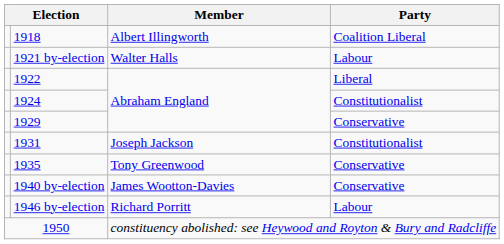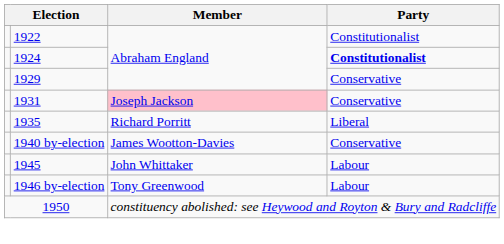- row: (27, 36)
- row: (59, 57)
(353, 79) Liberal -> (375, 36) Constitutionalist
(378, 100) normal -> (378, 57) bold
(152, 143) no background -> (152, 100) pink background
(378, 143) Constitutionalist -> (366, 100) Conservative
(157, 164) Tony Greenwood -> (151, 121) Richard Porritt
(369, 164) Conservative -> (350, 121) Liberal
+ row: (27, 164)
(151, 206) Richard Porritt -> (157, 185) Tony Greenwood
